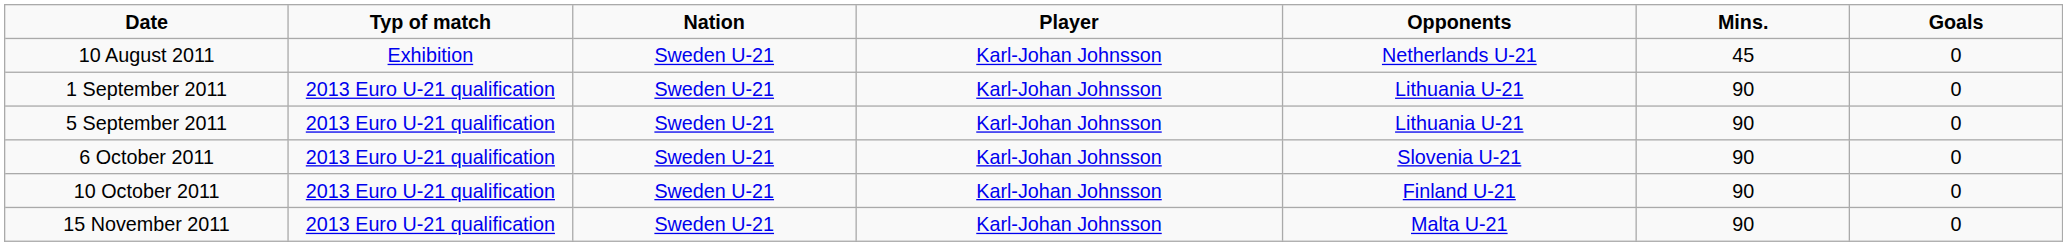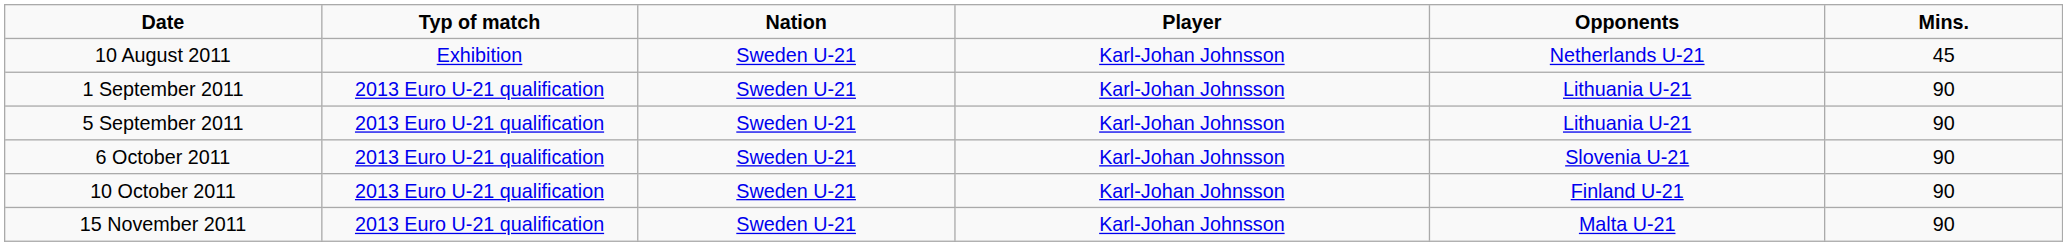- column: (1956, 22)
